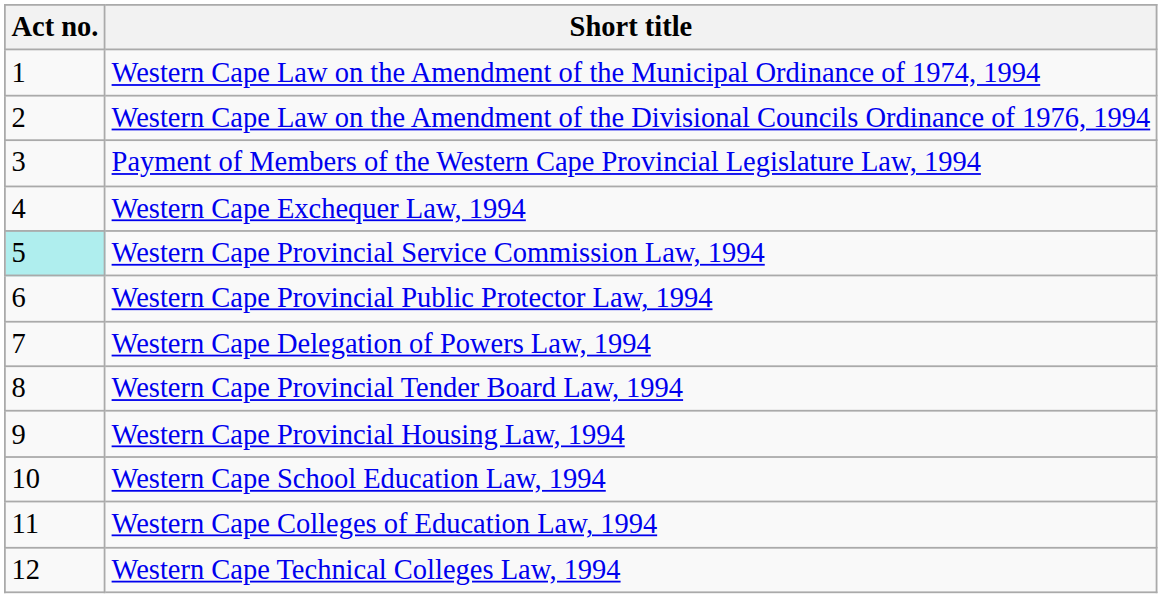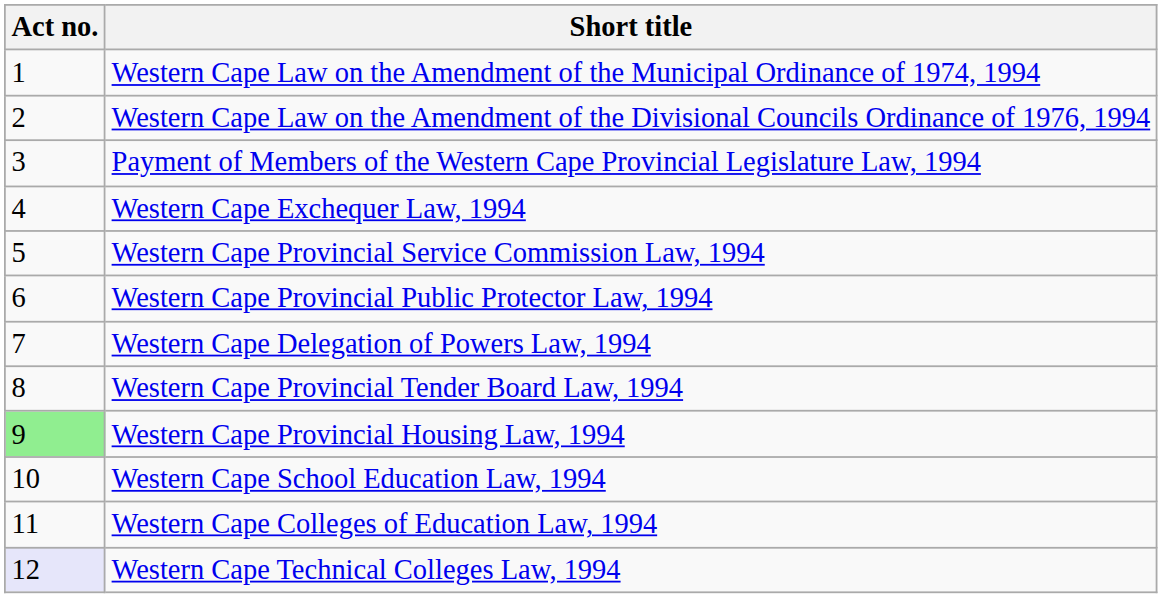(19, 252) paleturquoise background -> (19, 252) no background
(19, 433) no background -> (19, 433) lightgreen background
(26, 569) no background -> (26, 569) lavender background
